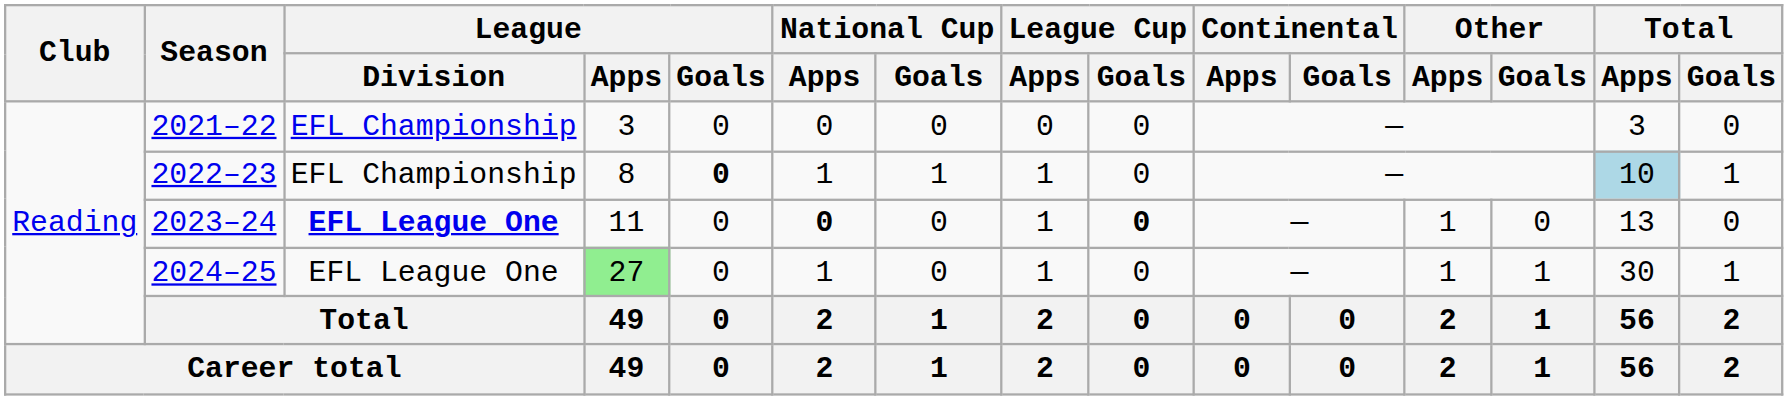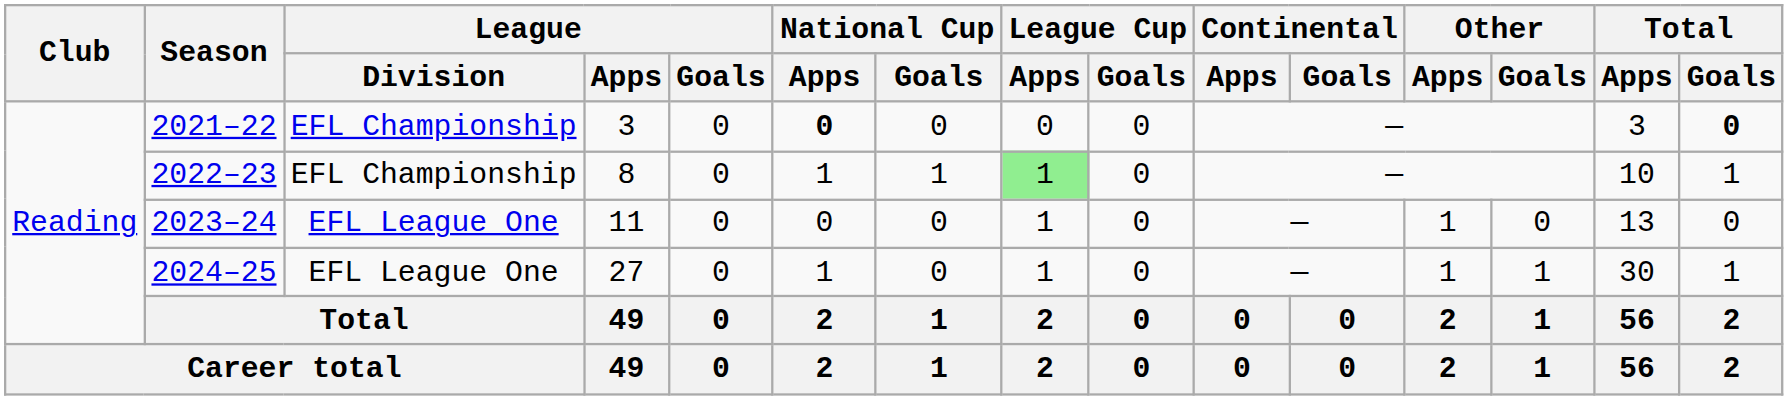(825, 126) normal -> (825, 126) bold
(1731, 126) normal -> (1731, 126) bold
(721, 175) bold -> (721, 175) normal
(1045, 175) no background -> (1045, 175) lightgreen background
(1637, 175) lightblue background -> (1637, 175) no background
(434, 223) bold -> (434, 223) normal
(825, 223) bold -> (825, 223) normal
(1141, 223) bold -> (1141, 223) normal
(626, 272) lightgreen background -> (626, 272) no background
